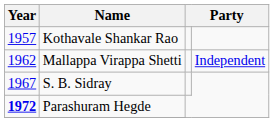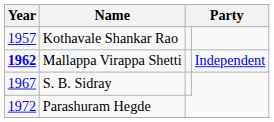(22, 60) normal -> (22, 60) bold
(22, 106) bold -> (22, 106) normal
